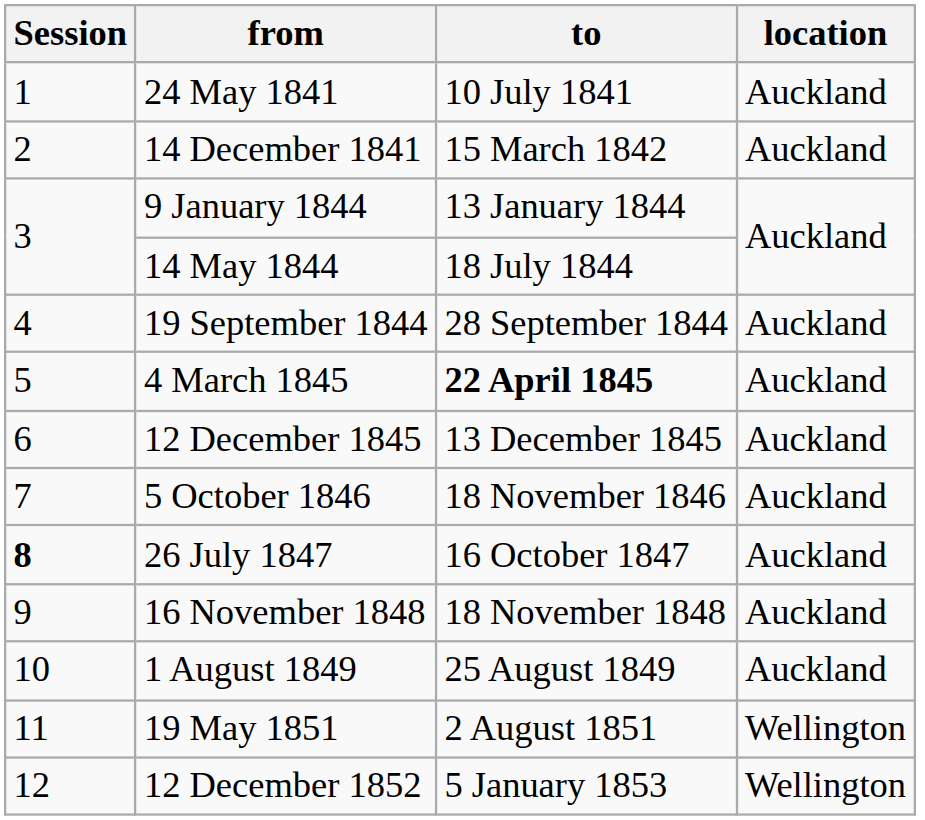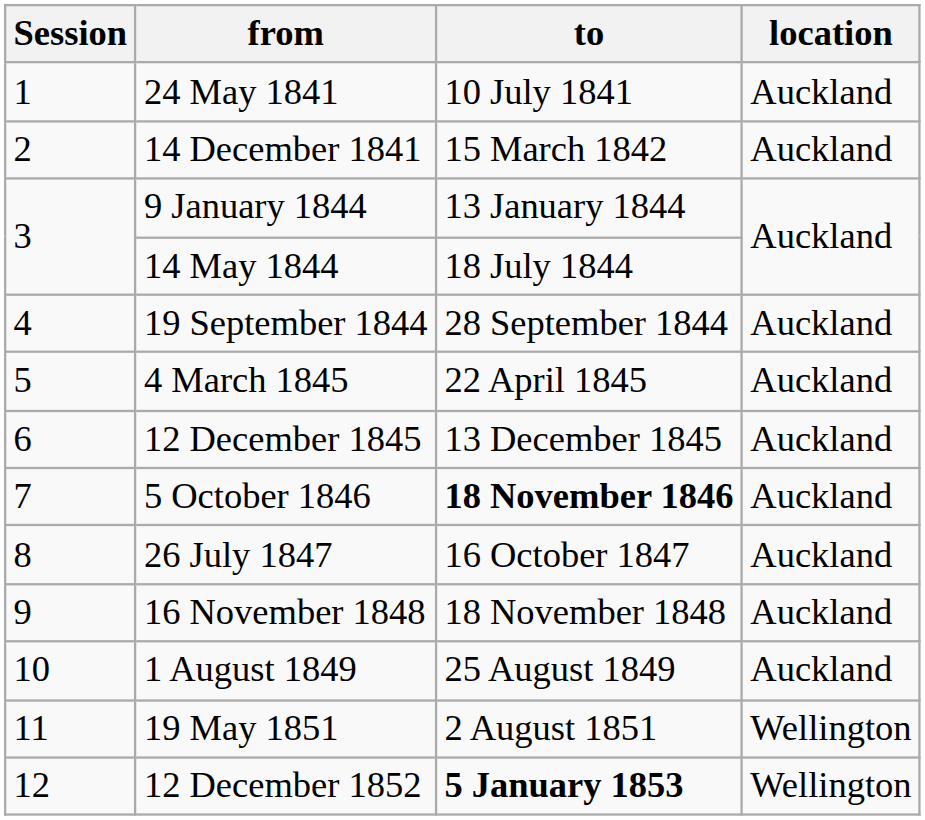(549, 380) bold -> (546, 380) normal
(585, 496) normal -> (589, 496) bold
(23, 554) bold -> (23, 554) normal
(556, 785) normal -> (564, 785) bold
